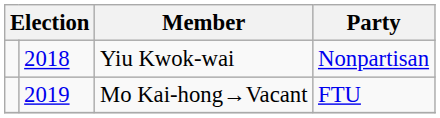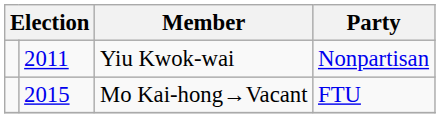(47, 58) 2018 -> (46, 58) 2011
(47, 94) 2019 -> (47, 94) 2015
